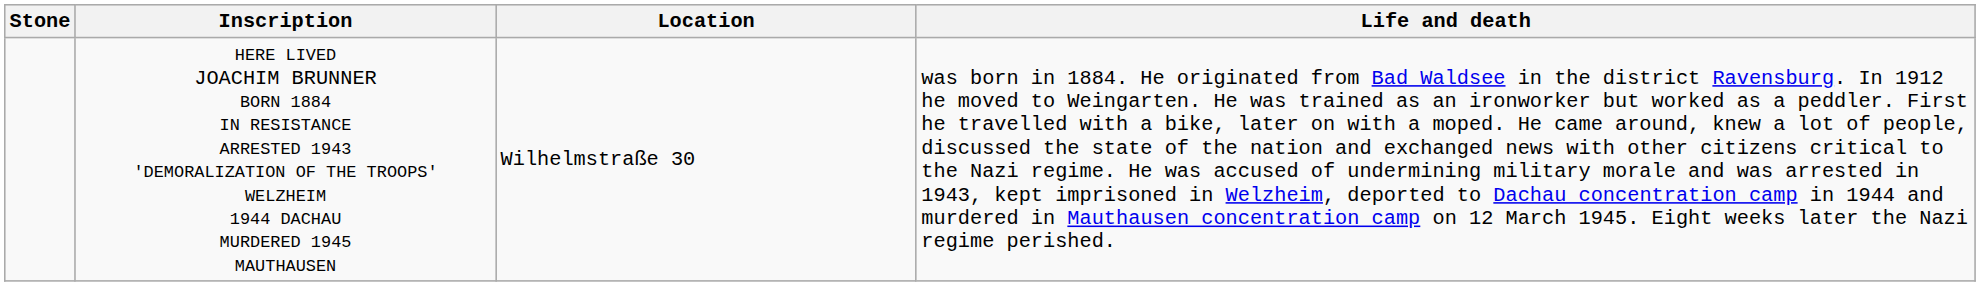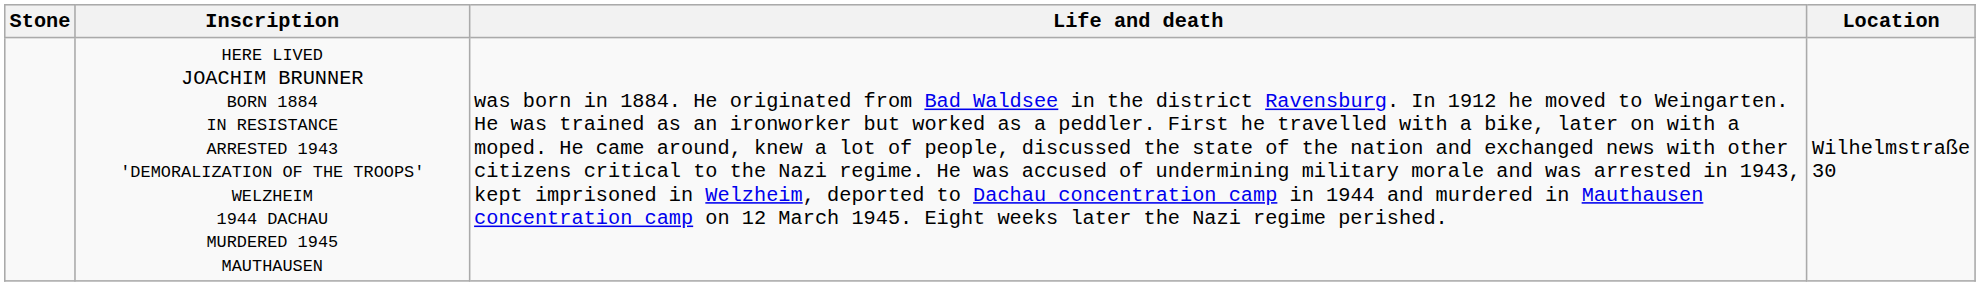columns swapped: (706, 21) <-> (1446, 21)
